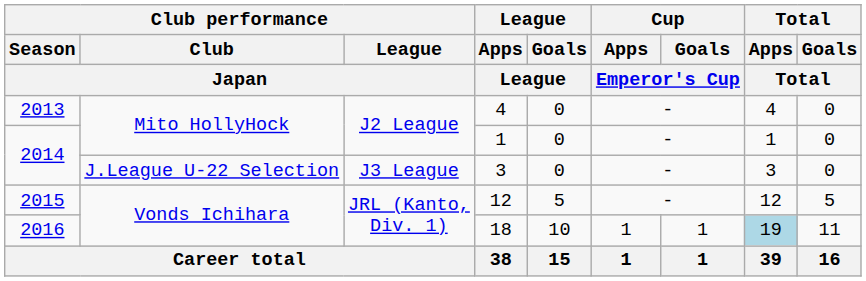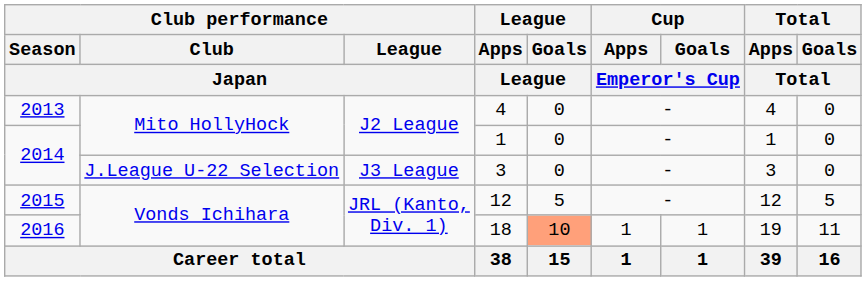(559, 230) no background -> (559, 230) lightsalmon background
(771, 230) lightblue background -> (771, 230) no background
